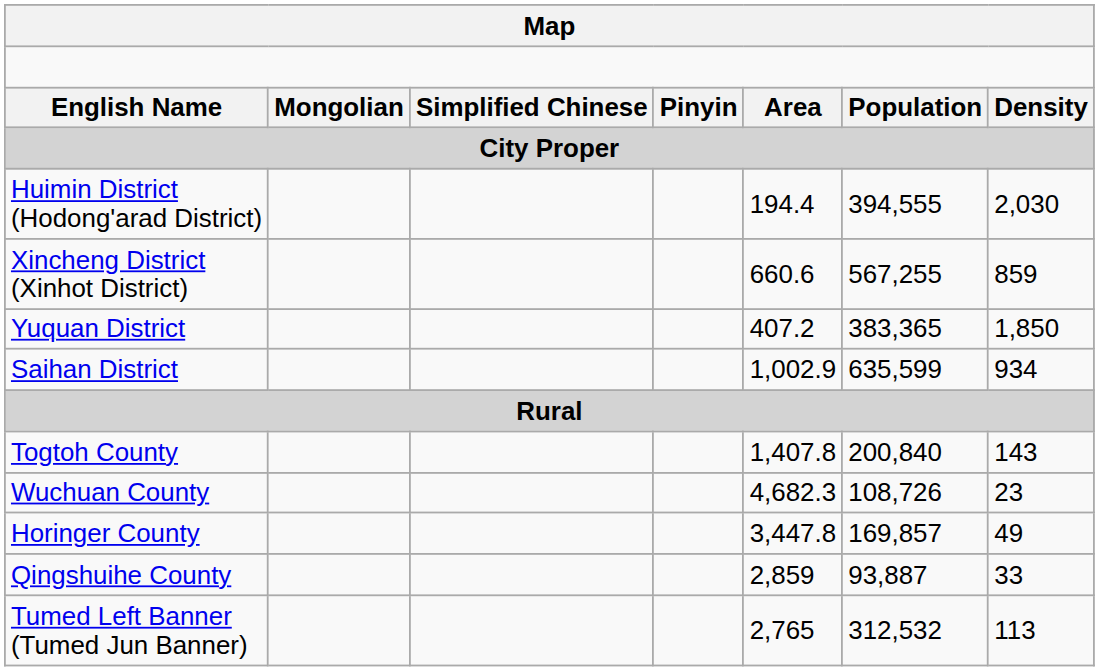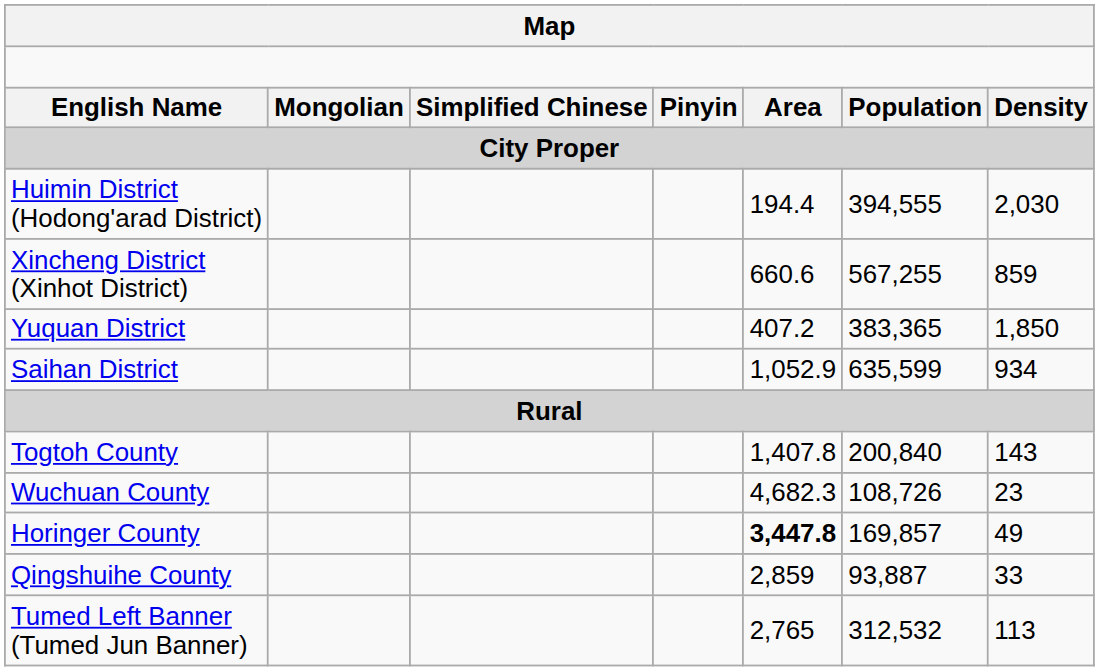(793, 370) 1,002.9 -> (793, 370) 1,052.9
(793, 534) normal -> (793, 534) bold
